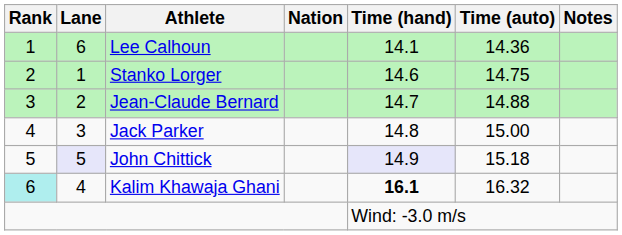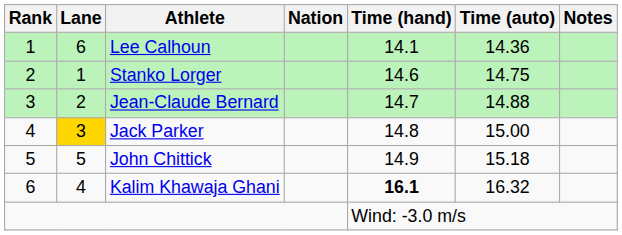(81, 131) no background -> (81, 131) gold background
(81, 159) lavender background -> (81, 159) no background
(401, 159) lavender background -> (401, 159) no background
(30, 187) paleturquoise background -> (30, 187) no background
